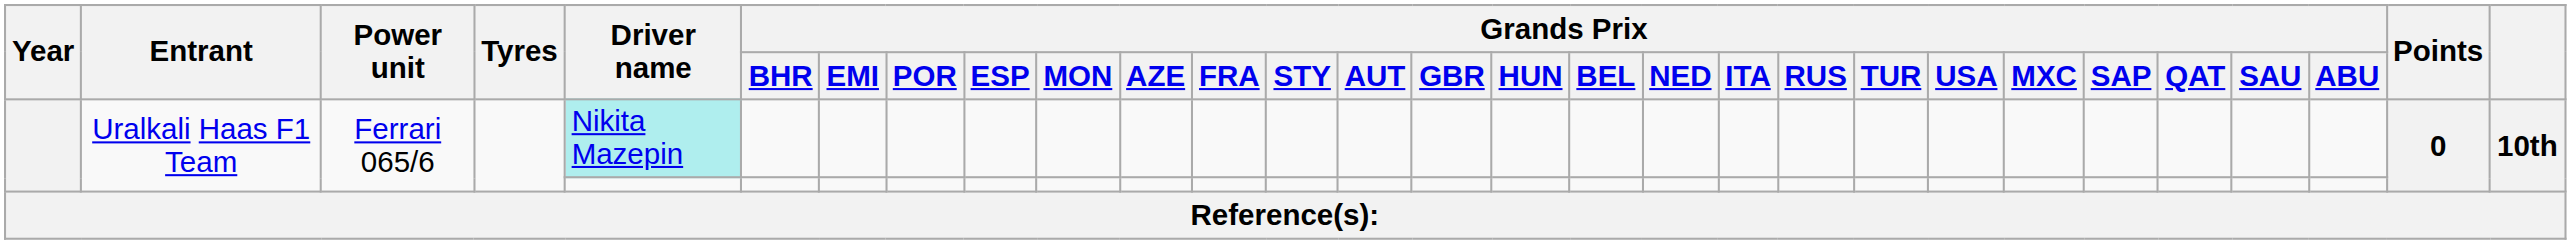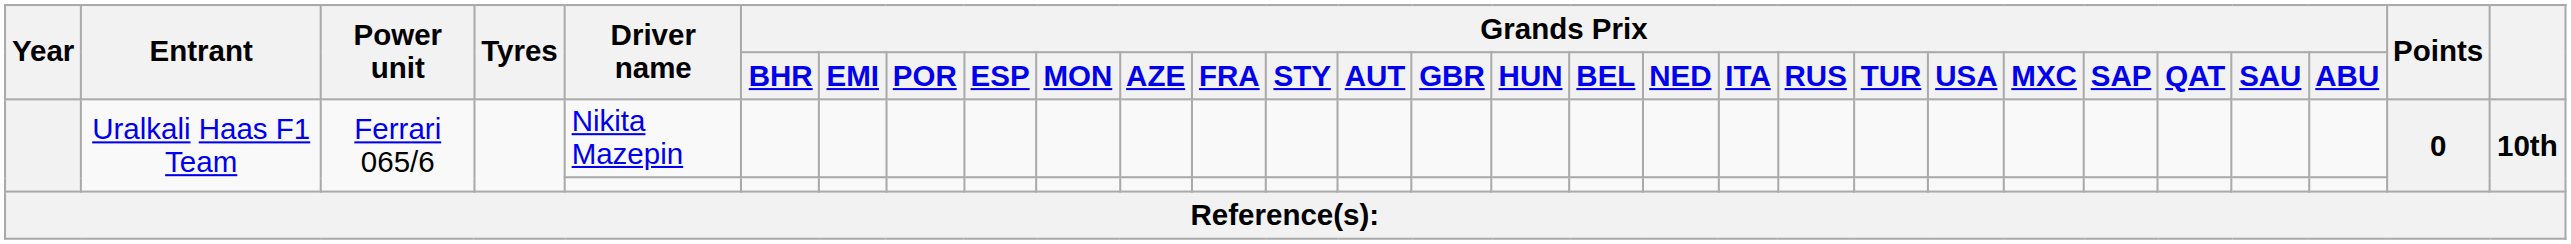(627, 138) paleturquoise background -> (627, 138) no background
